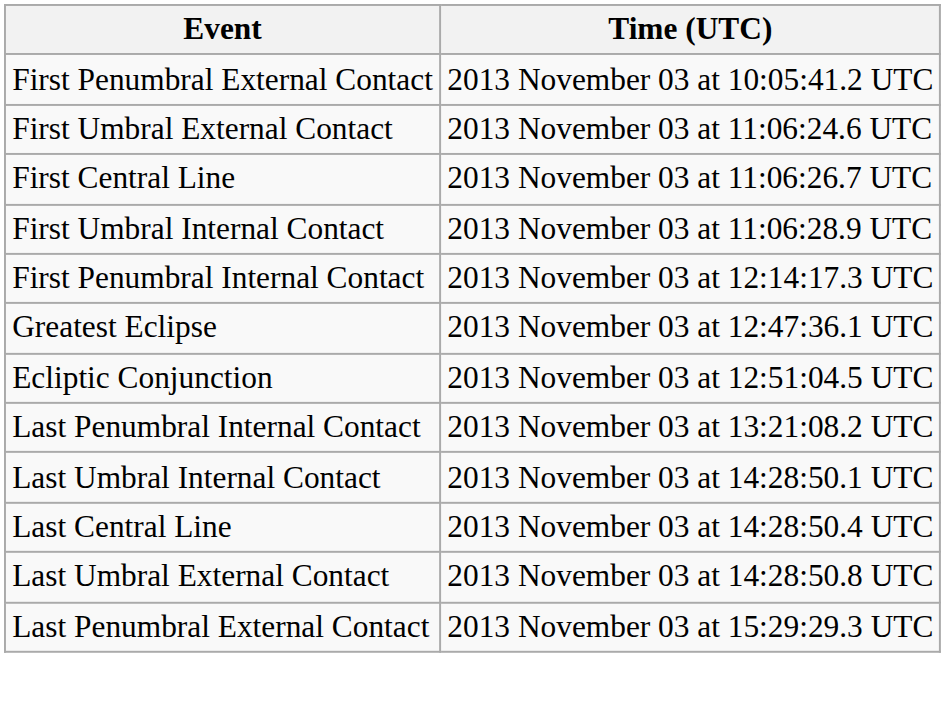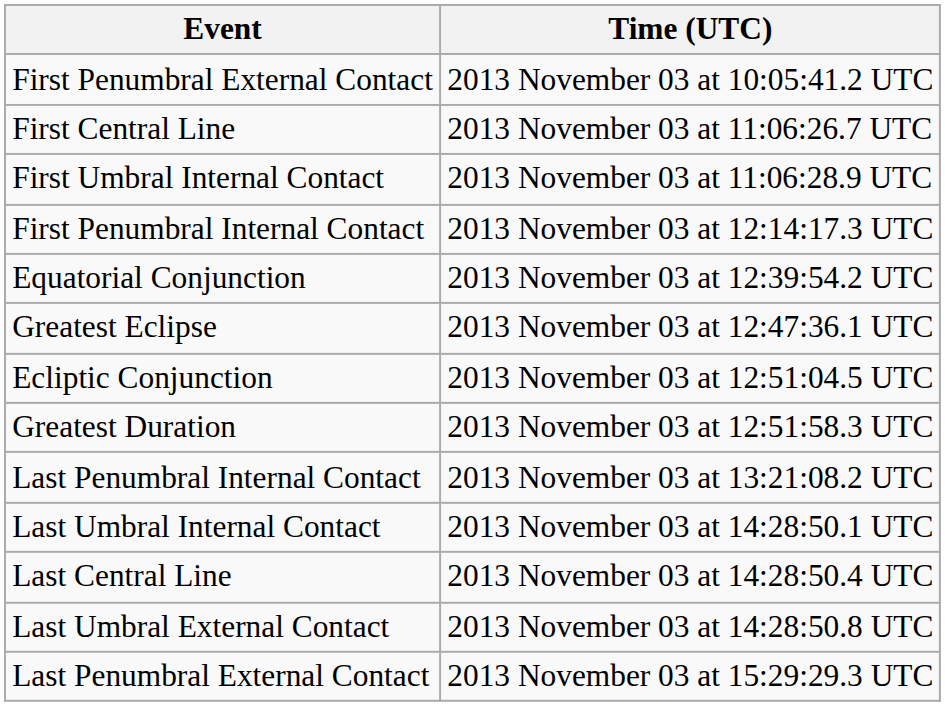- row: (203, 128)
+ row: (159, 278)
+ row: (124, 427)
